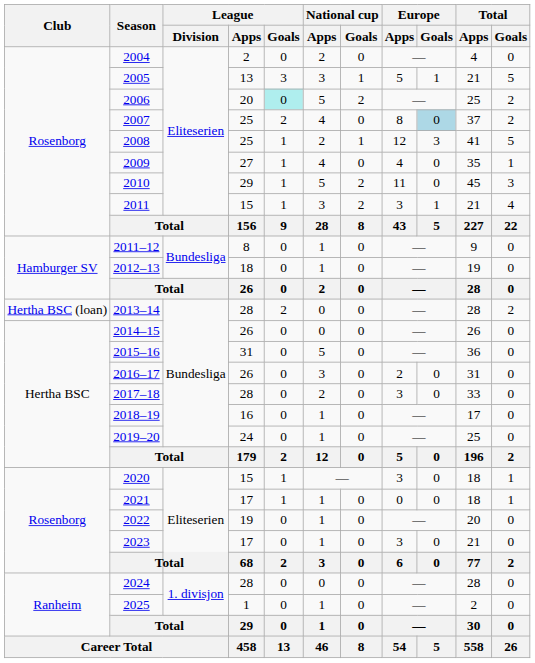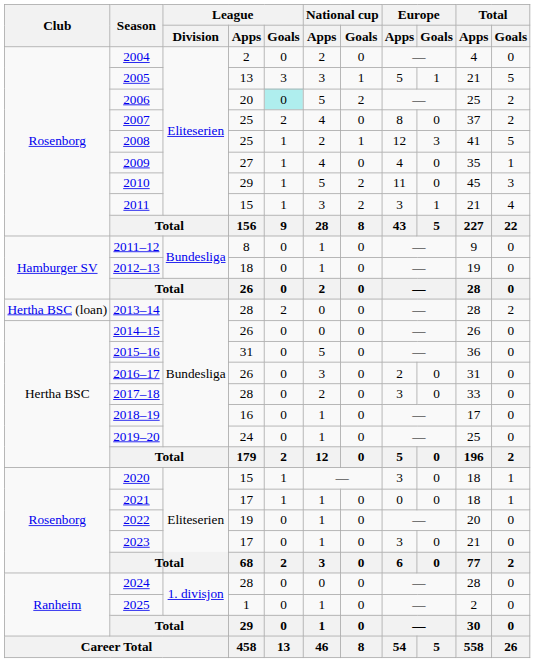(437, 120) lightblue background -> (437, 120) no background
